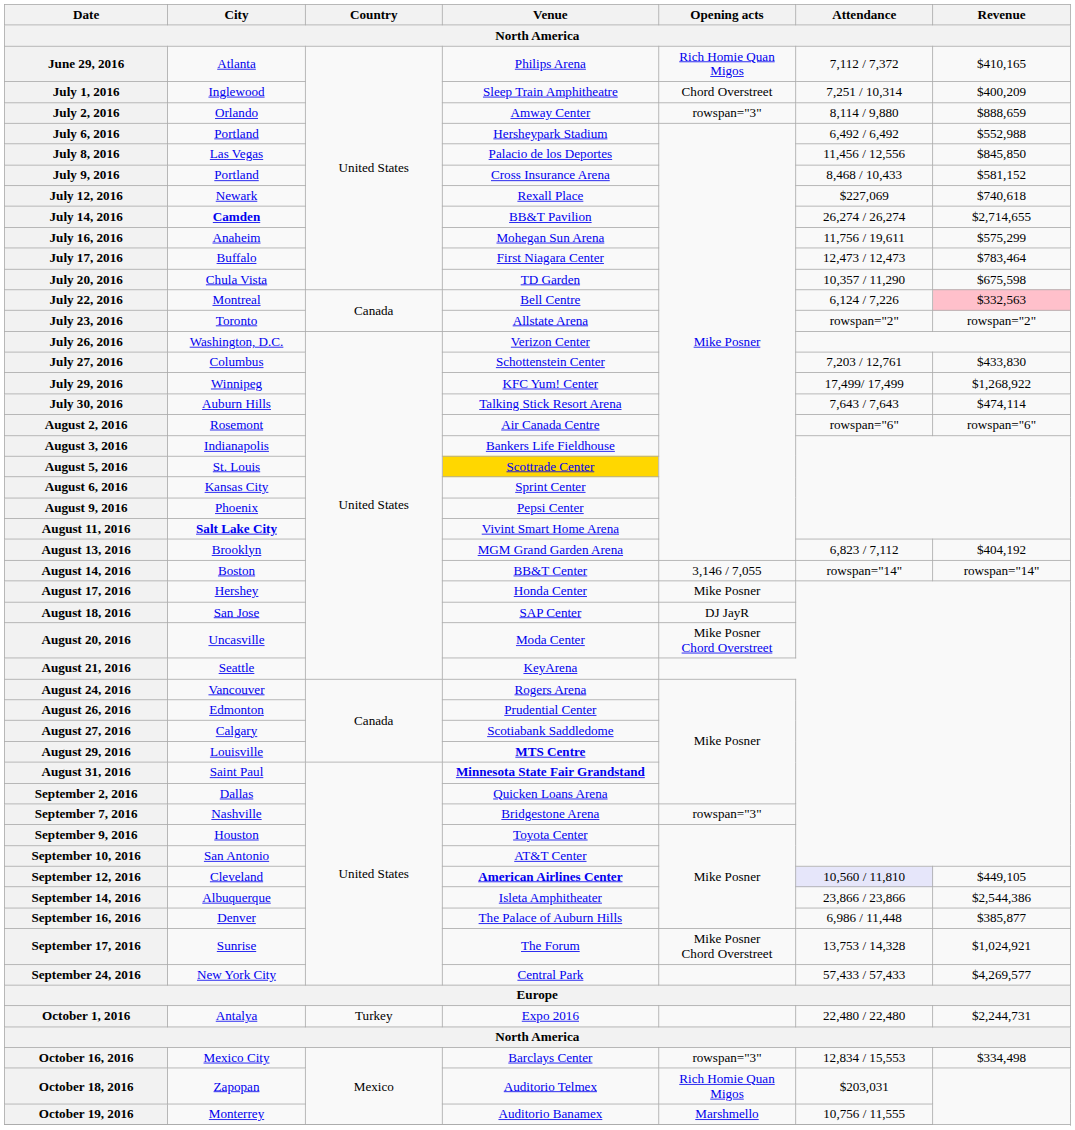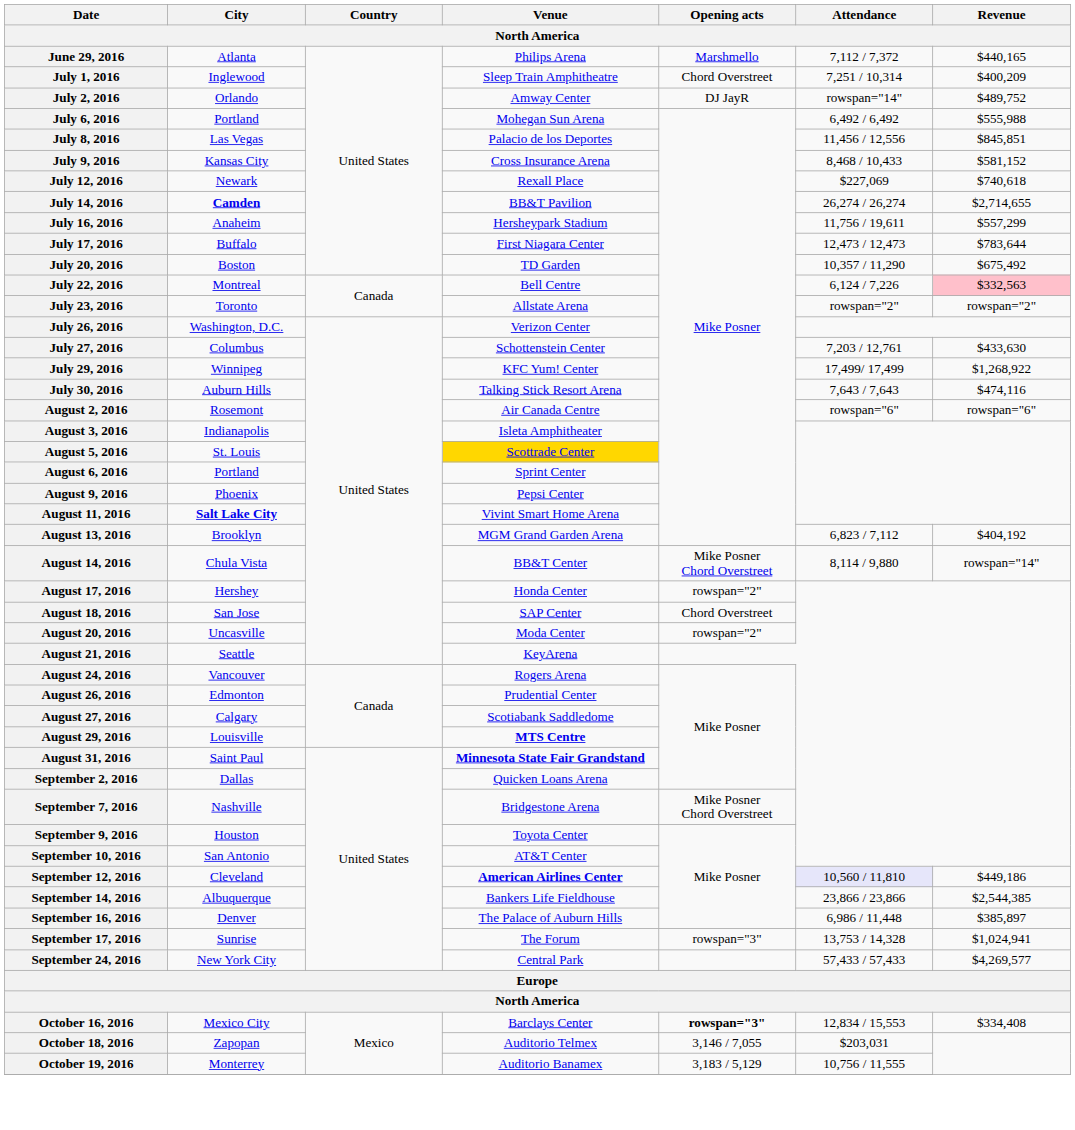(727, 63) Rich Homie Quan Migos -> (727, 56) Marshmello
(1001, 63) $410,165 -> (1001, 56) $440,165
(727, 112) rowspan="3" -> (727, 98) DJ JayR
(864, 112) 8,114 / 9,880 -> (864, 98) rowspan="14"
(1001, 112) $888,659 -> (1001, 98) $489,752
(550, 133) Hersheypark Stadium -> (550, 118) Mohegan Sun Arena
(1001, 133) $552,988 -> (1001, 118) $555,988
(1001, 154) $845,850 -> (1001, 139) $845,851
(237, 175) Portland -> (237, 160) Kansas City
(550, 237) Mohegan Sun Arena -> (550, 222) Hersheypark Stadium
(1001, 237) $575,299 -> (1001, 222) $557,299
(1001, 258) $783,464 -> (1001, 243) $783,644
(237, 279) Chula Vista -> (237, 264) Boston
(1001, 279) $675,598 -> (1001, 264) $675,492
(1001, 362) $433,830 -> (1001, 347) $433,630
(1001, 404) $474,114 -> (1001, 389) $474,116
(550, 445) Bankers Life Fieldhouse -> (550, 431) Isleta Amphitheater
(237, 487) Kansas City -> (237, 472) Portland
(237, 570) Boston -> (237, 563) Chula Vista
(727, 570) 3,146 / 7,055 -> (727, 563) Mike Posner Chord Overstreet
(864, 570) rowspan="14" -> (864, 563) 8,114 / 9,880
(727, 591) Mike Posner -> (727, 591) rowspan="2"
(727, 612) DJ JayR -> (727, 612) Chord Overstreet
(727, 640) Mike Posner Chord Overstreet -> (727, 633) rowspan="2"
(727, 814) rowspan="3" -> (727, 806) Mike Posner Chord Overstreet
(1001, 876) $449,105 -> (1001, 876) $449,186
(550, 897) Isleta Amphitheater -> (550, 897) Bankers Life Fieldhouse
(1001, 897) $2,544,386 -> (1001, 897) $2,544,385
(1001, 918) $385,877 -> (1001, 918) $385,897
(727, 946) Mike Posner Chord Overstreet -> (727, 939) rowspan="3"
(1001, 946) $1,024,921 -> (1001, 939) $1,024,941
- row: (86, 1016)
(727, 1057) normal -> (727, 1022) bold
(1001, 1057) $334,498 -> (1001, 1022) $334,408
(727, 1086) Rich Homie Quan Migos -> (727, 1043) 3,146 / 7,055
(727, 1114) Marshmello -> (727, 1063) 3,183 / 5,129
